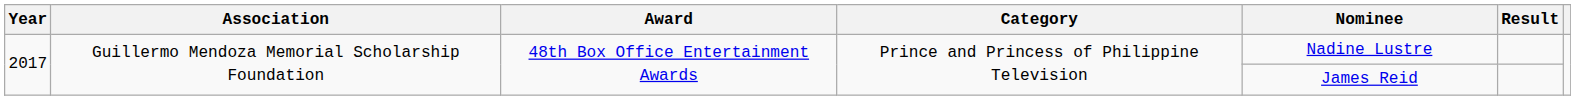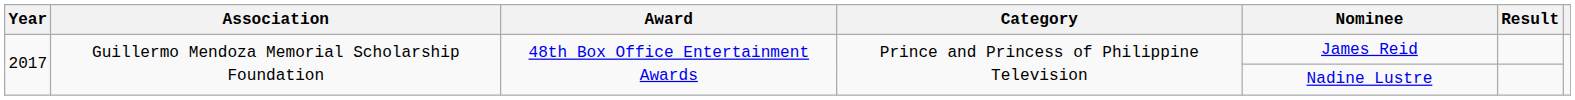(1369, 49) Nadine Lustre -> (1369, 49) James Reid
(1369, 79) James Reid -> (1369, 79) Nadine Lustre
